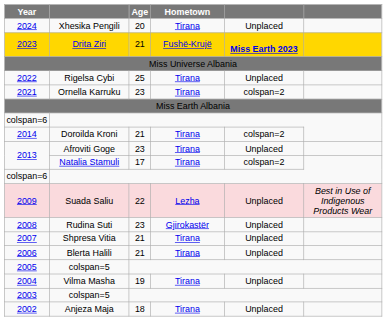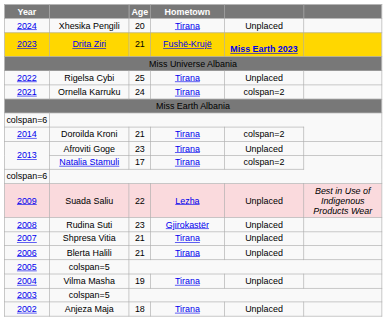(140, 92) 23 -> (140, 92) 24
